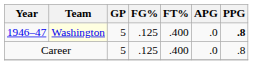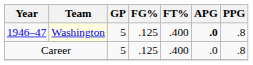(213, 32) normal -> (213, 32) bold
(241, 32) bold -> (241, 32) normal
